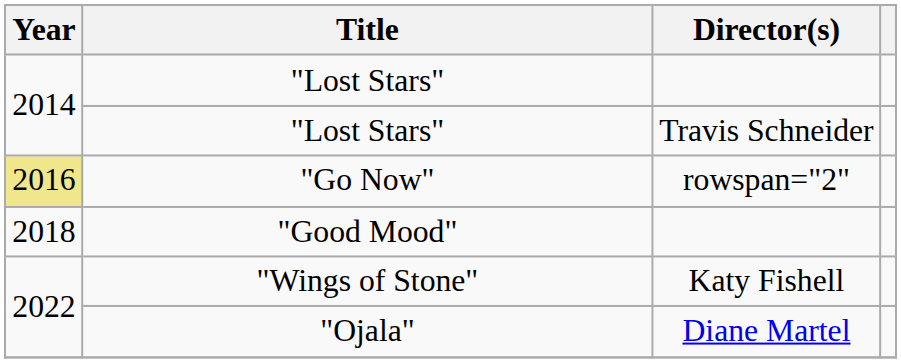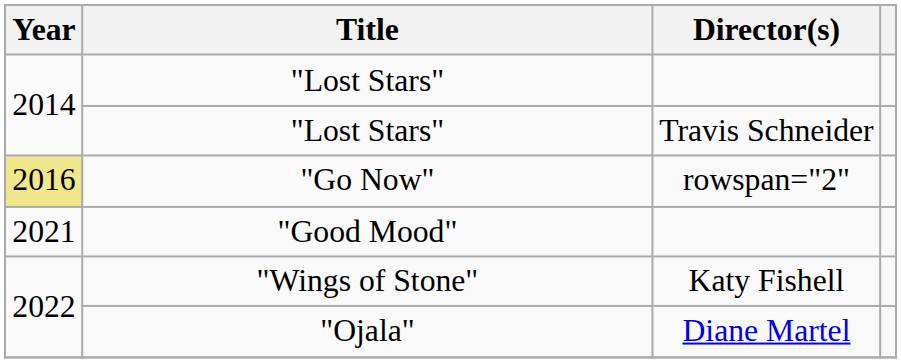(44, 230) 2018 -> (44, 230) 2021
